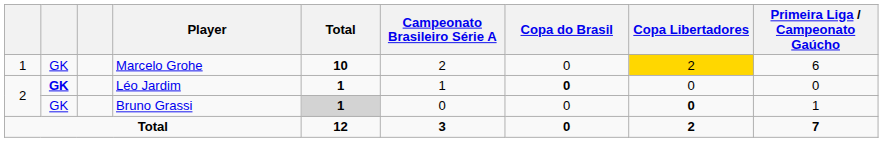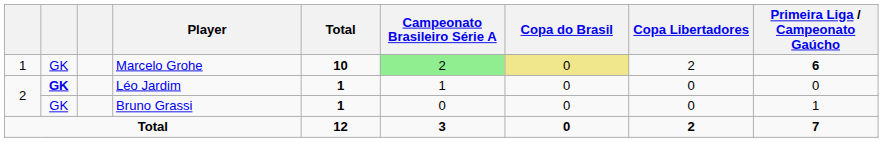(442, 65) no background -> (442, 65) lightgreen background
(567, 65) no background -> (567, 65) khaki background
(691, 65) gold background -> (691, 65) no background
(816, 65) normal -> (816, 65) bold
(567, 86) bold -> (567, 86) normal
(341, 106) lightgrey background -> (341, 106) no background
(691, 106) bold -> (691, 106) normal
